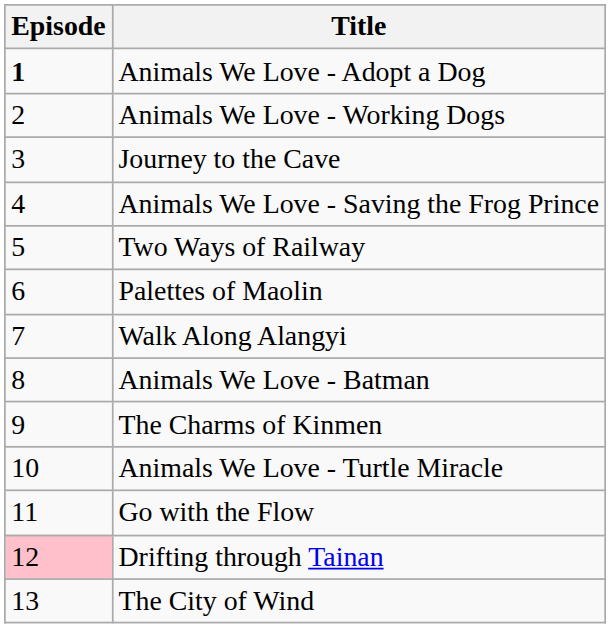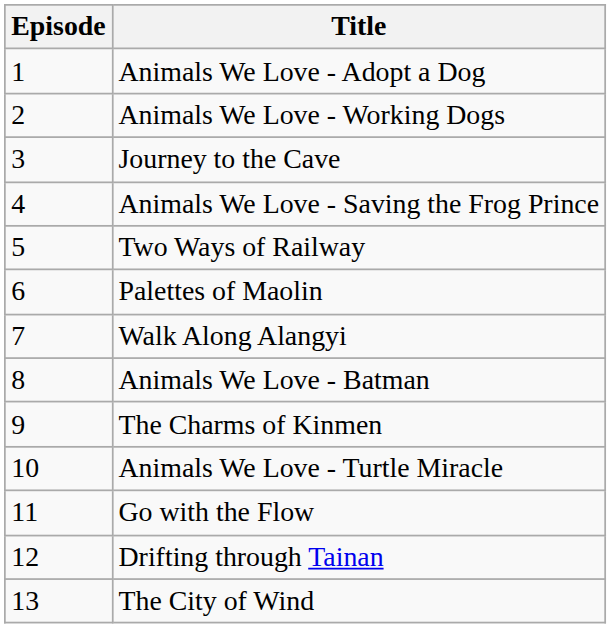(18, 70) bold -> (18, 70) normal
(25, 556) pink background -> (25, 556) no background
